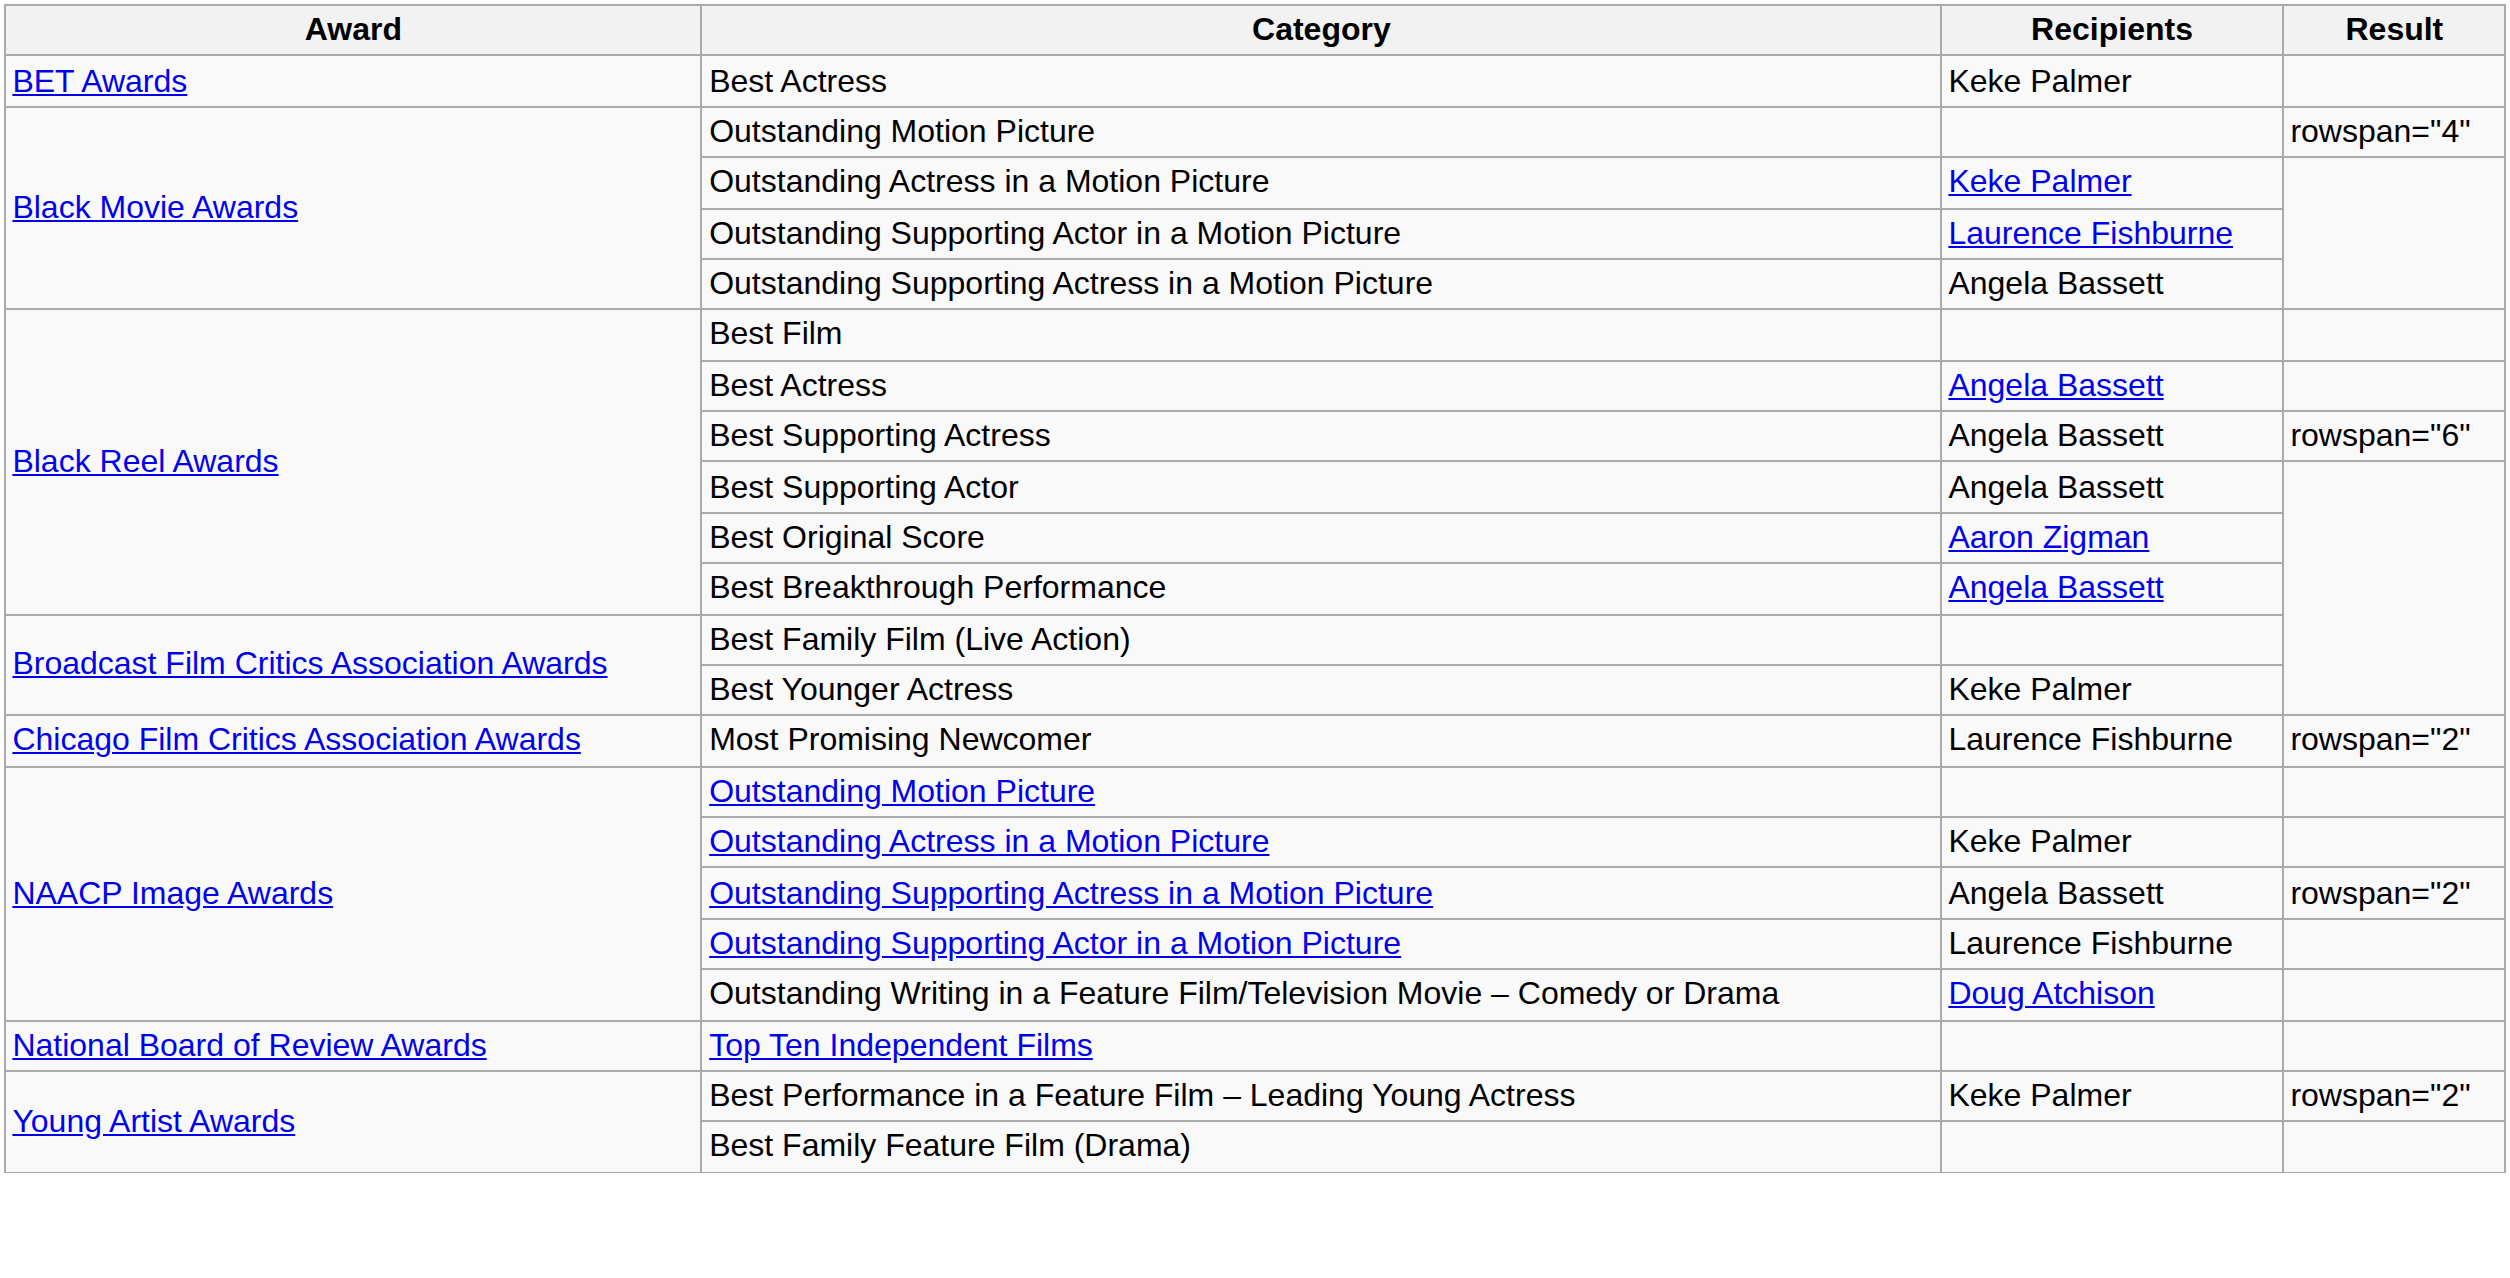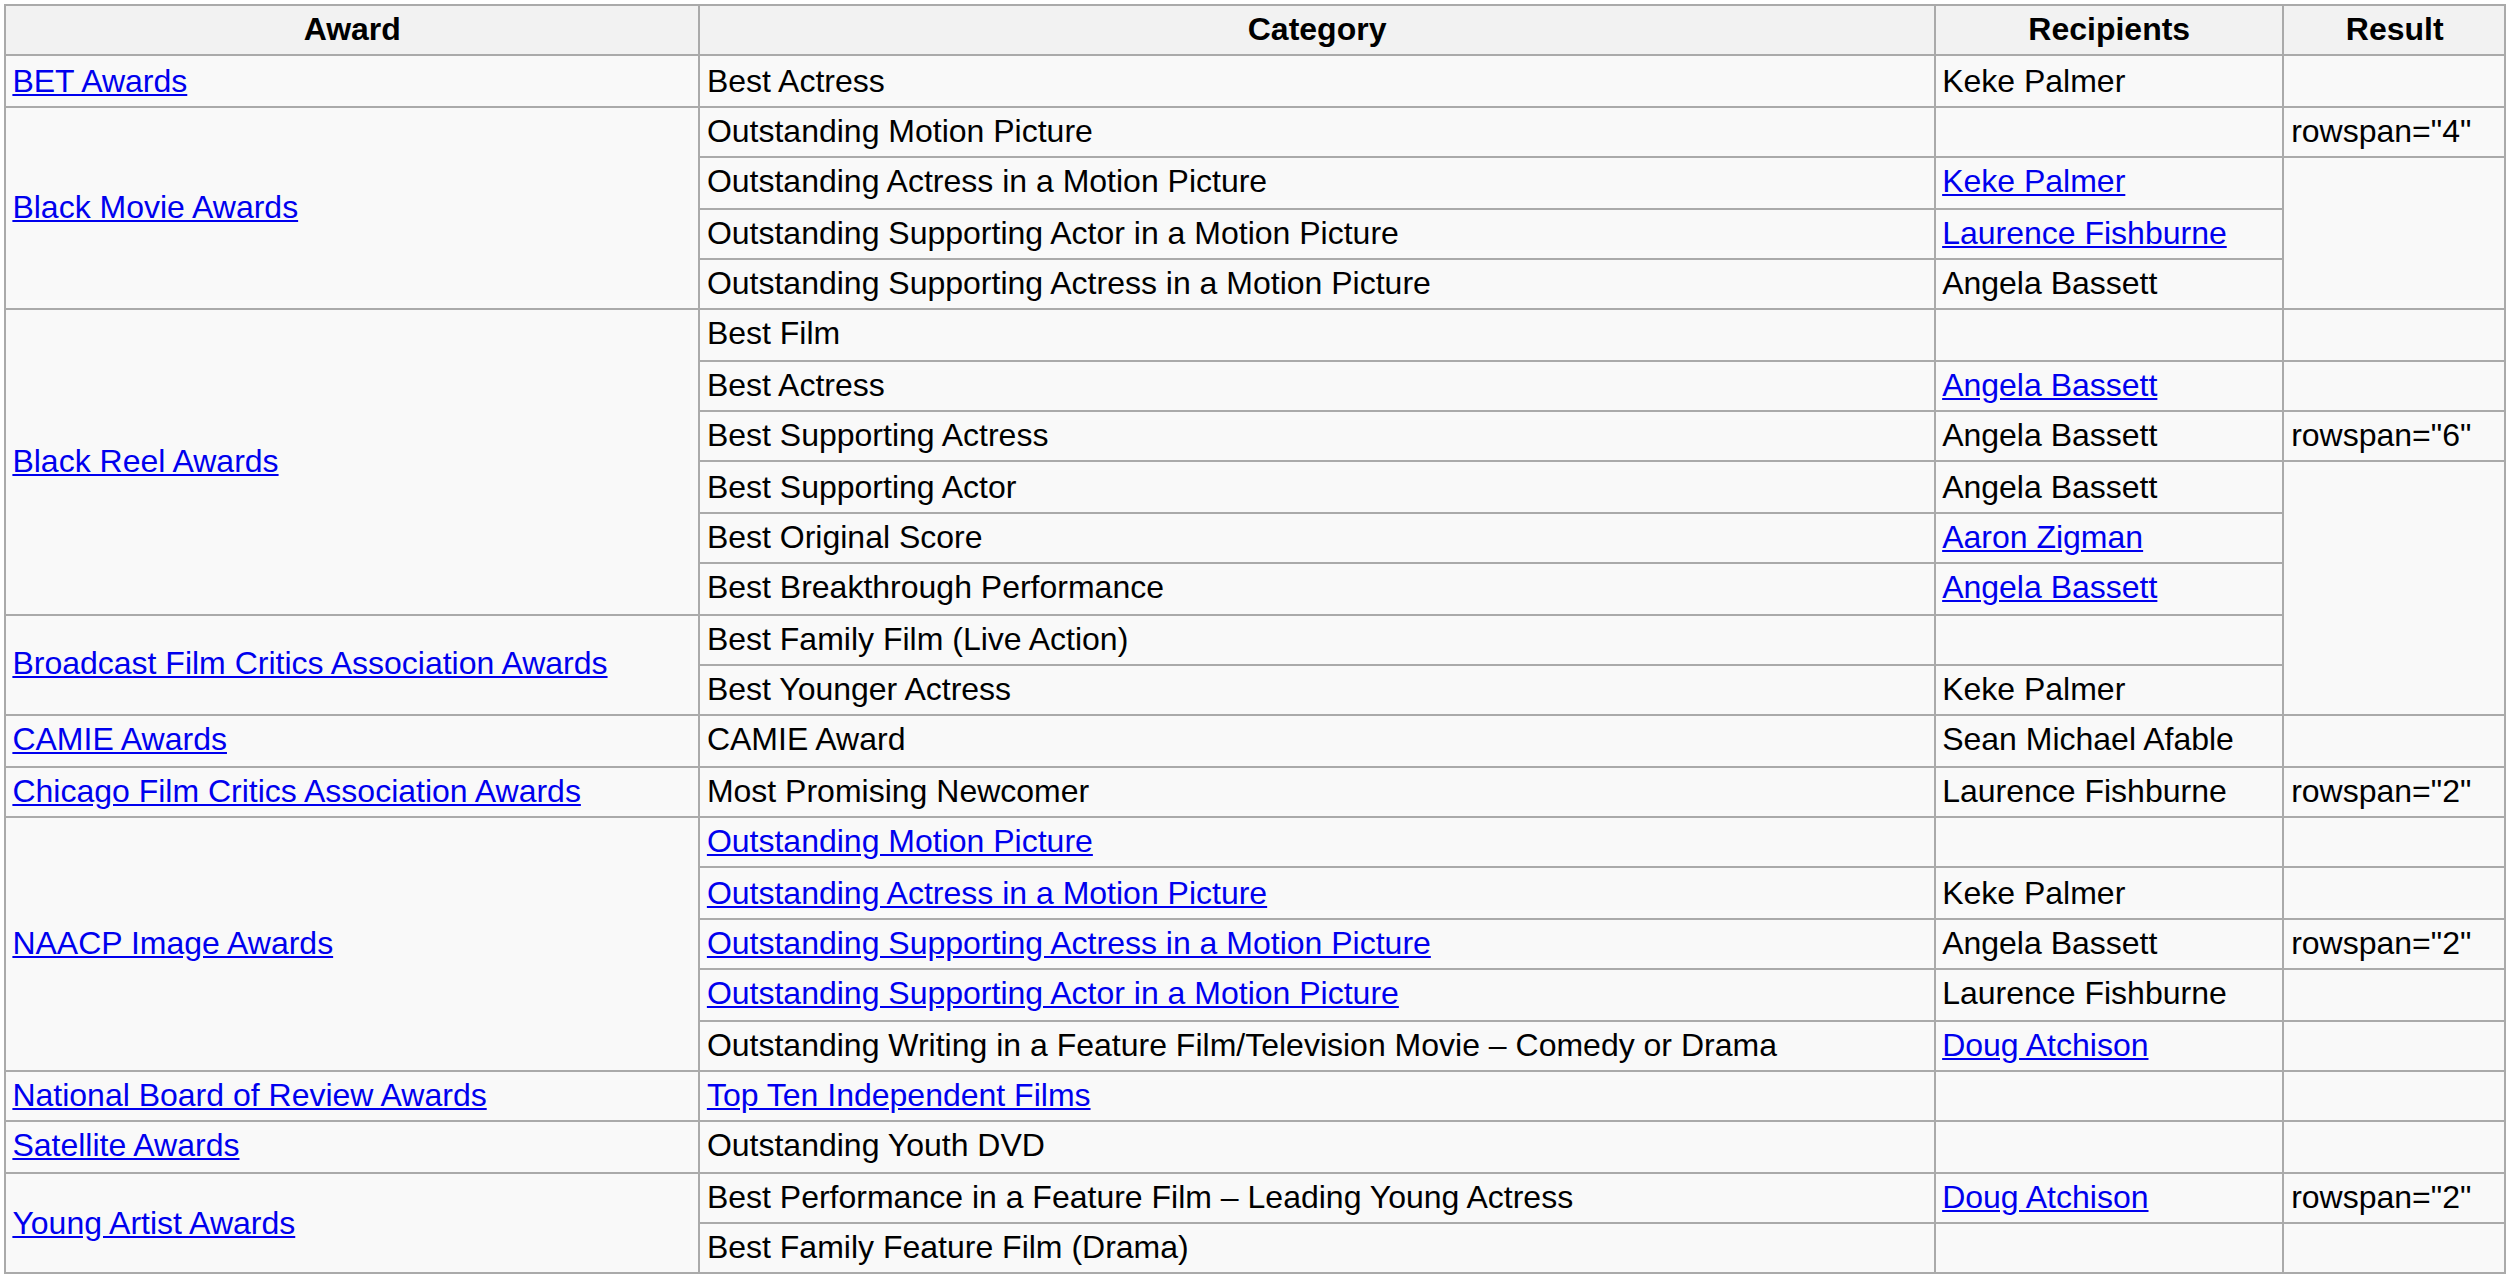+ row: (120, 740)
+ row: (126, 1146)
(2040, 1095) Keke Palmer -> (2045, 1197) Doug Atchison
